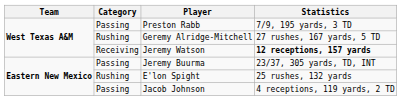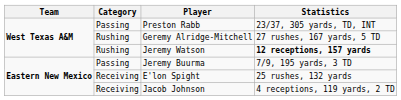(304, 25) 7/9, 195 yards, 3 TD -> (316, 25) 23/37, 305 yards, TD, INT
(117, 50) Receiving -> (113, 50) Rushing
(316, 63) 23/37, 305 yards, TD, INT -> (304, 63) 7/9, 195 yards, 3 TD
(113, 76) Rushing -> (117, 76) Receiving
(113, 89) Passing -> (117, 89) Receiving
